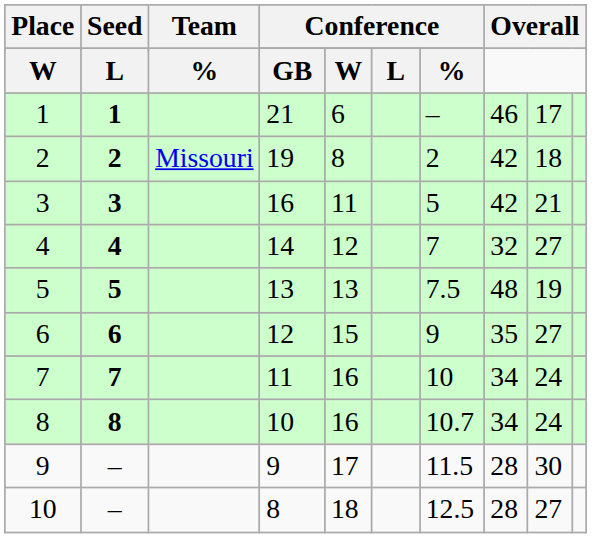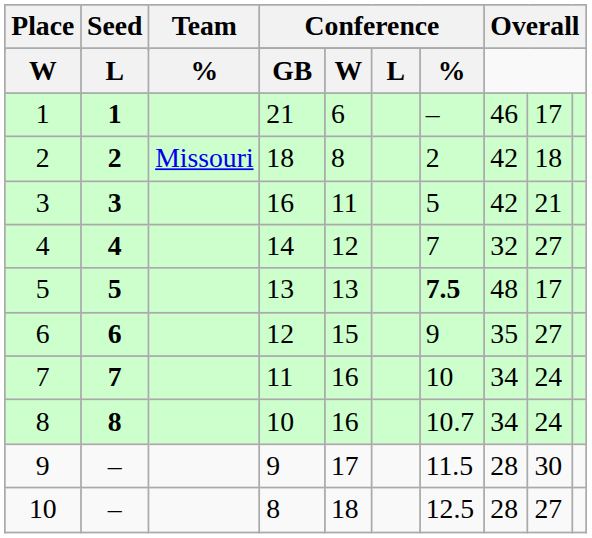(280, 158) 19 -> (280, 158) 18
(443, 289) normal -> (443, 289) bold
(548, 289) 19 -> (548, 289) 17
